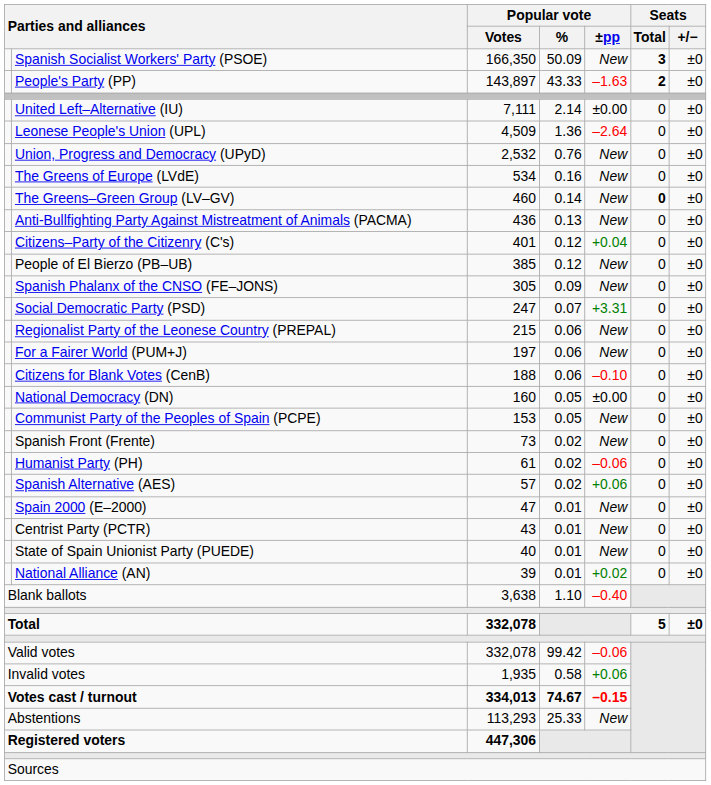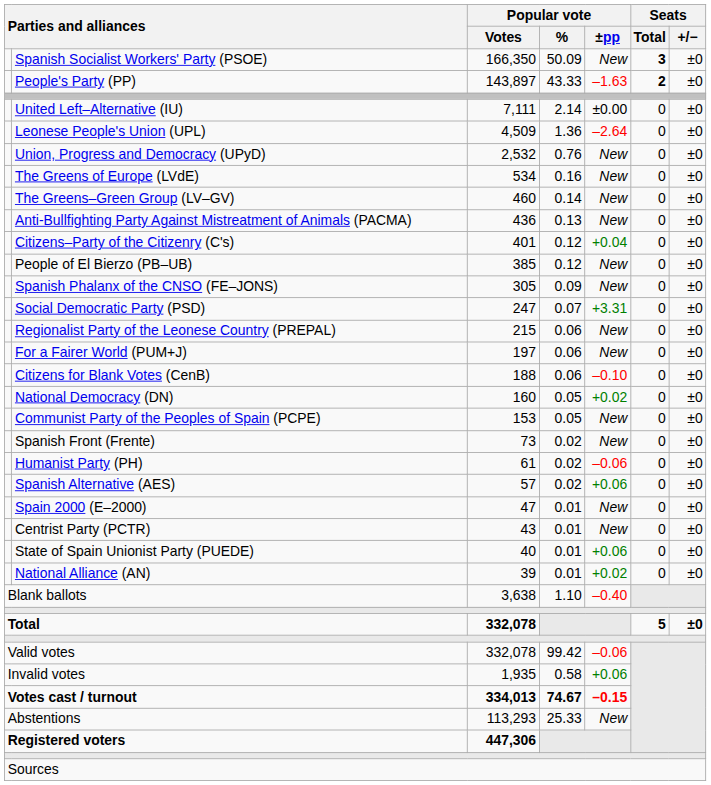(662, 198) bold -> (662, 198) normal
(610, 397) ±0.00 -> (610, 397) +0.02
(613, 551) New -> (610, 551) +0.06
